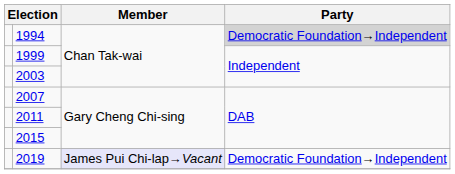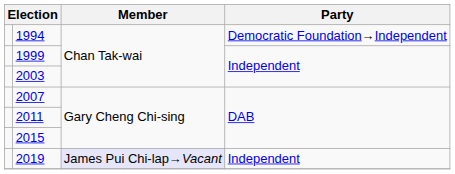(337, 35) lightgrey background -> (337, 35) no background
(337, 158) Democratic Foundation→Independent -> (264, 158) Independent
